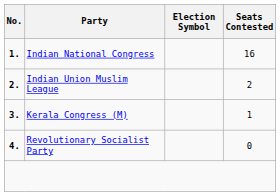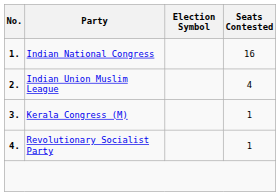(249, 84) 2 -> (249, 84) 4
(249, 145) 0 -> (249, 145) 1
